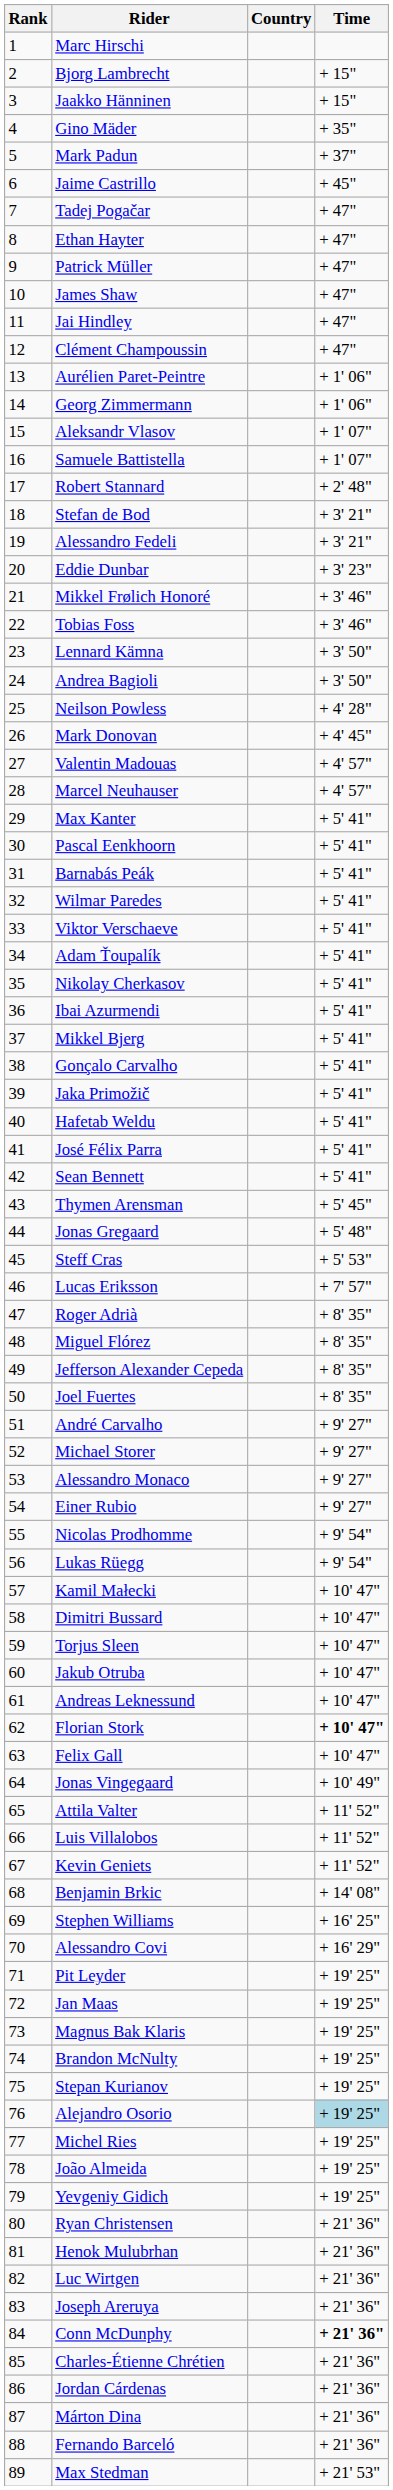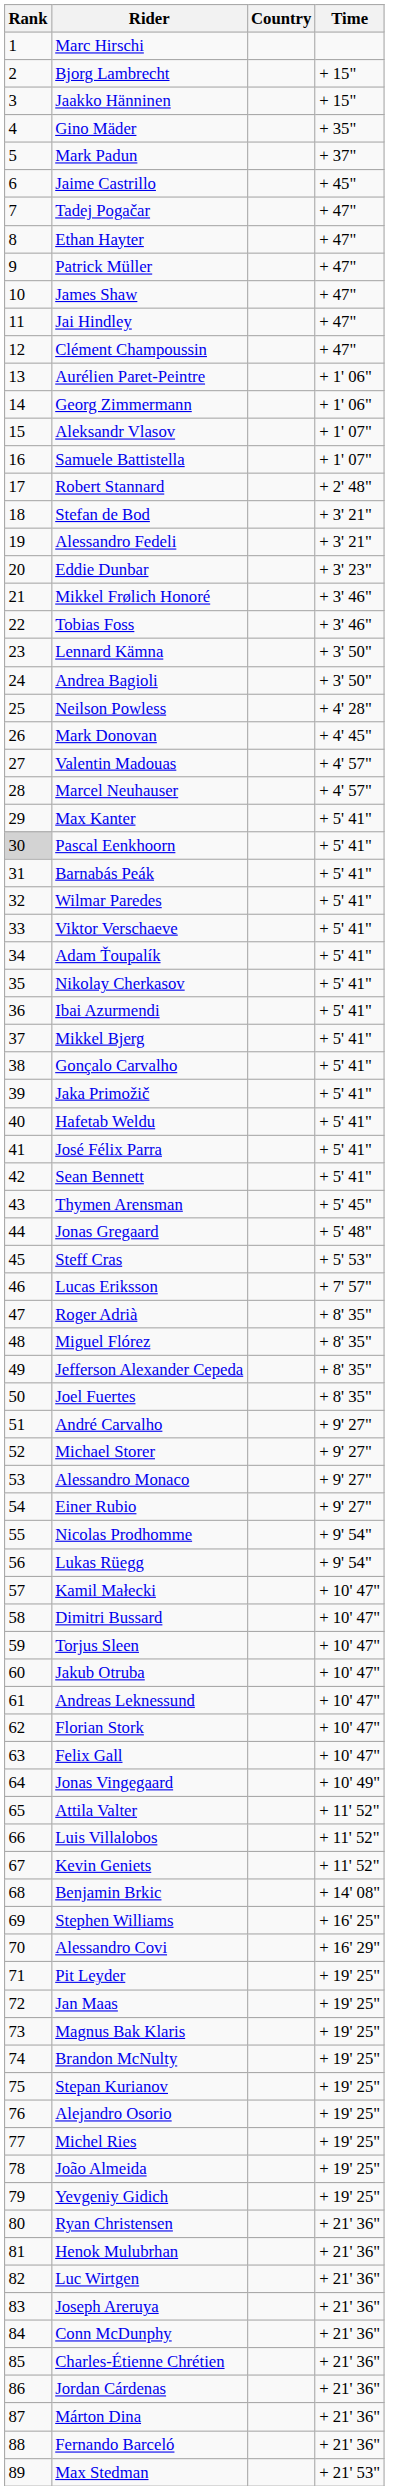(17, 845) no background -> (17, 845) lightgrey background
(352, 1727) bold -> (350, 1727) normal
(350, 2113) lightblue background -> (350, 2113) no background
(352, 2334) bold -> (350, 2334) normal
